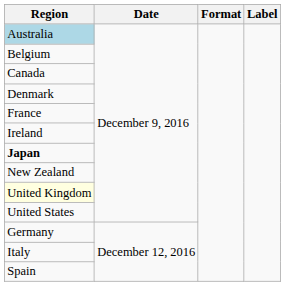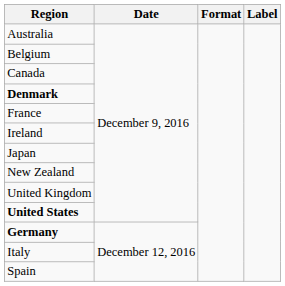(30, 34) lightblue background -> (30, 34) no background
(30, 93) normal -> (33, 93) bold
(24, 152) bold -> (21, 152) normal
(49, 192) lightyellow background -> (49, 192) no background
(41, 212) normal -> (43, 212) bold
(30, 232) normal -> (33, 232) bold
